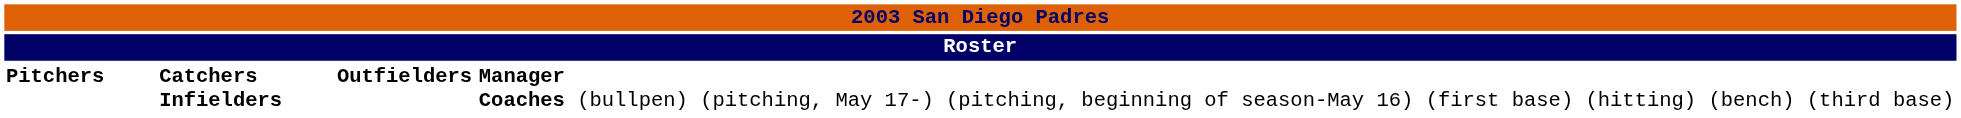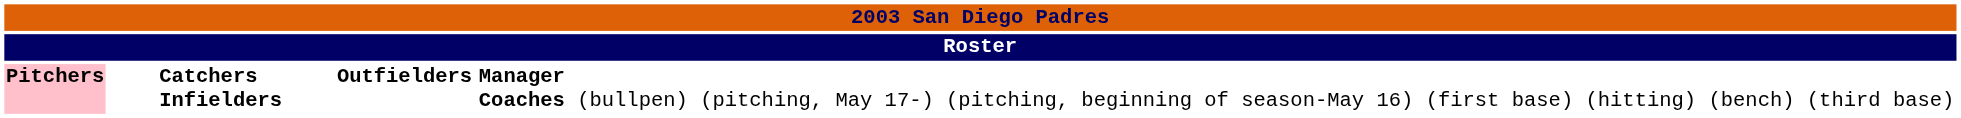(55, 77) no background -> (55, 77) pink background
